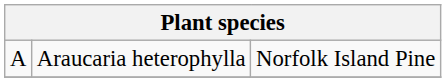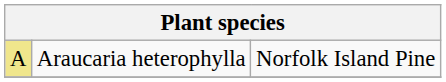(18, 58) no background -> (18, 58) khaki background
